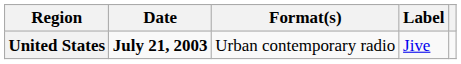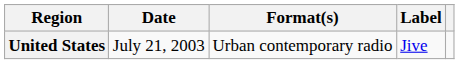(160, 44) bold -> (159, 44) normal
